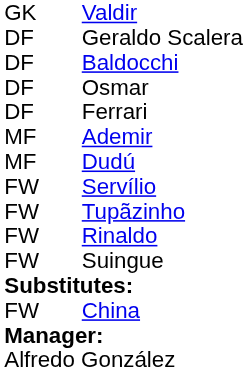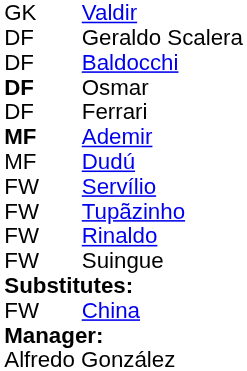(19, 87) normal -> (19, 87) bold
(20, 136) normal -> (20, 136) bold
